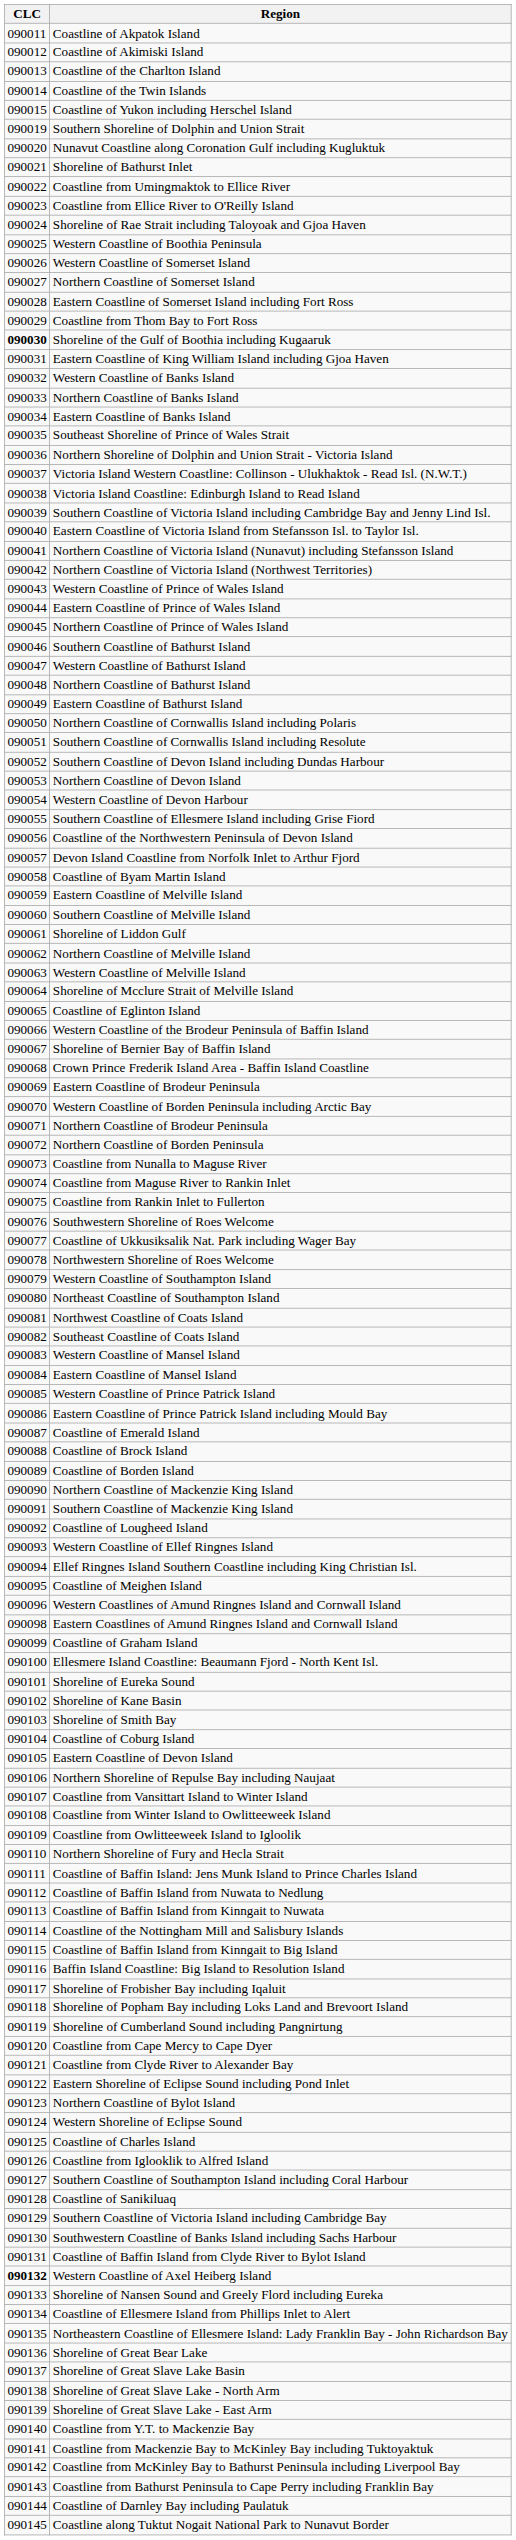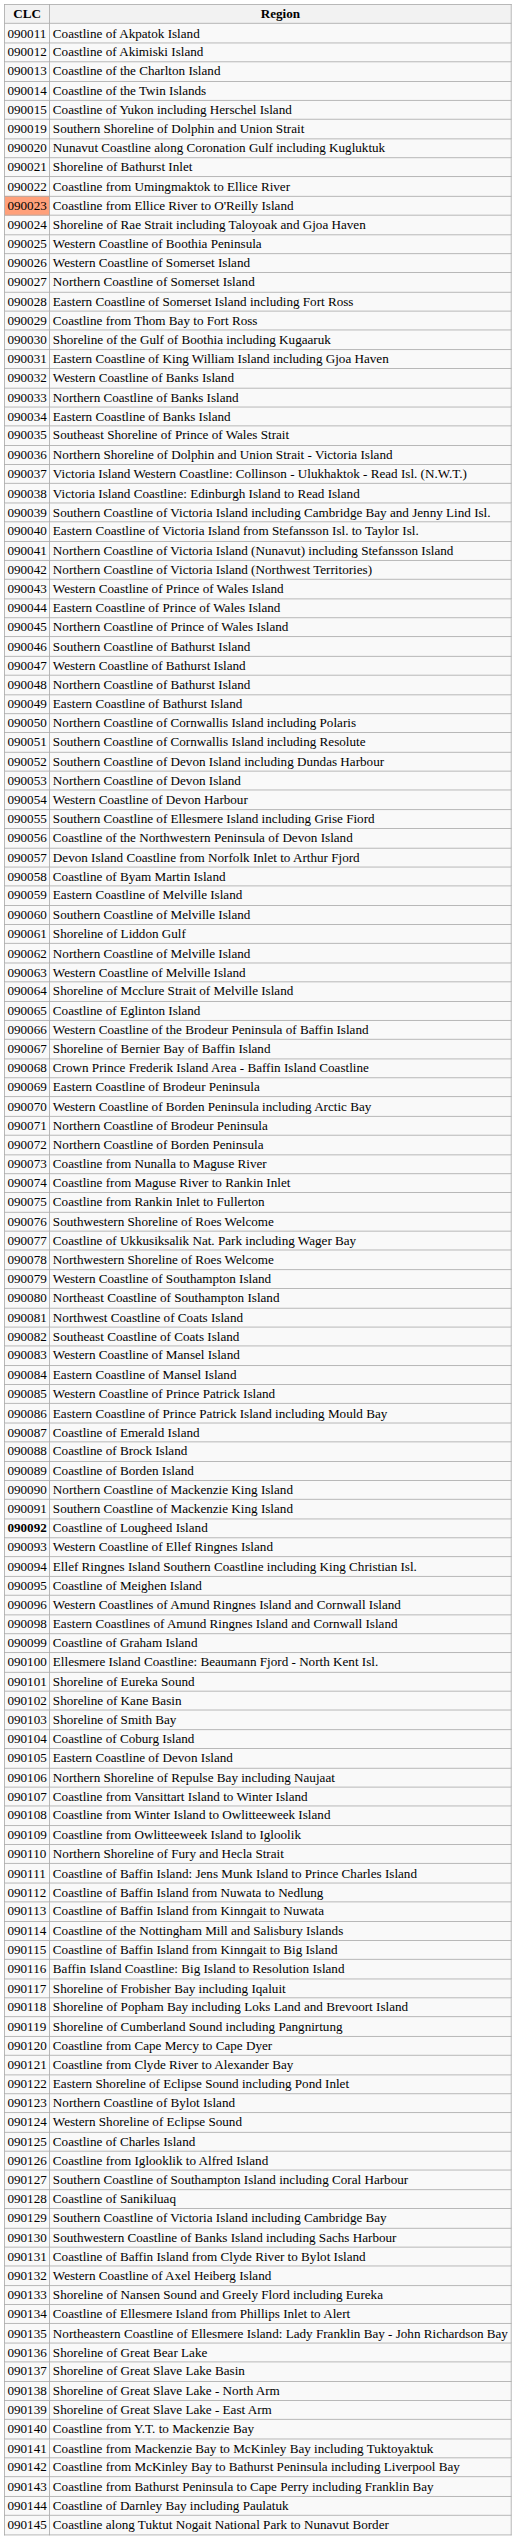(27, 205) no background -> (27, 205) lightsalmon background
(27, 339) bold -> (27, 339) normal
(27, 1528) normal -> (27, 1528) bold
(27, 2275) bold -> (27, 2275) normal
